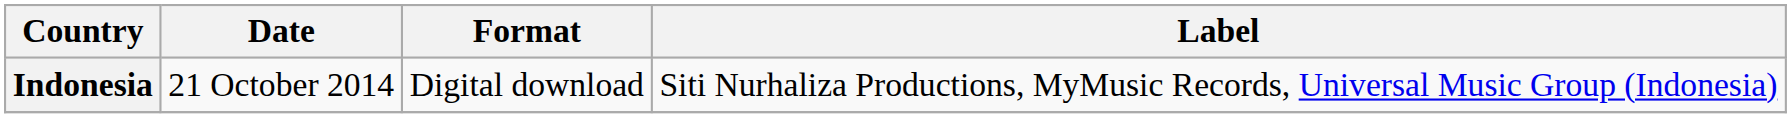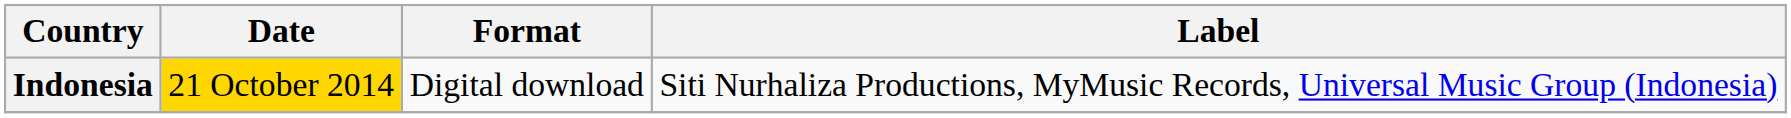(281, 84) no background -> (281, 84) gold background
